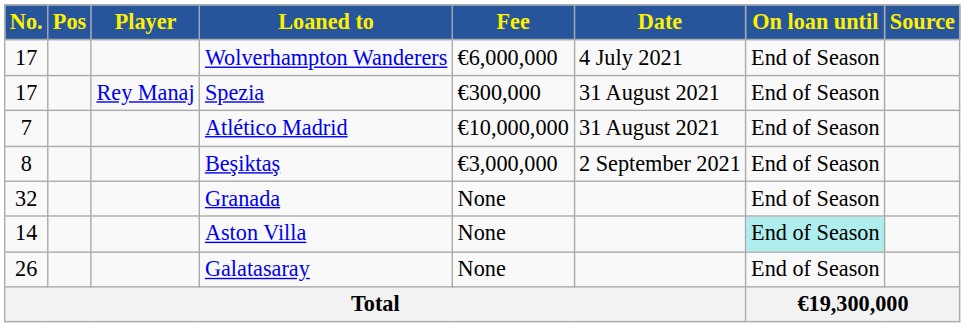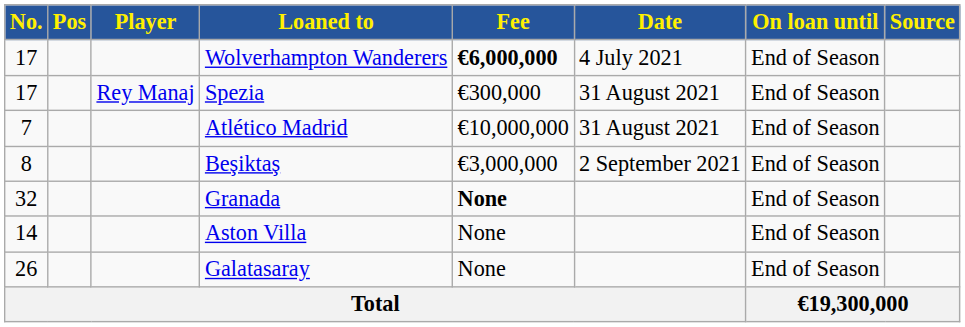(508, 57) normal -> (508, 57) bold
(482, 198) normal -> (482, 198) bold
(815, 233) paleturquoise background -> (815, 233) no background
